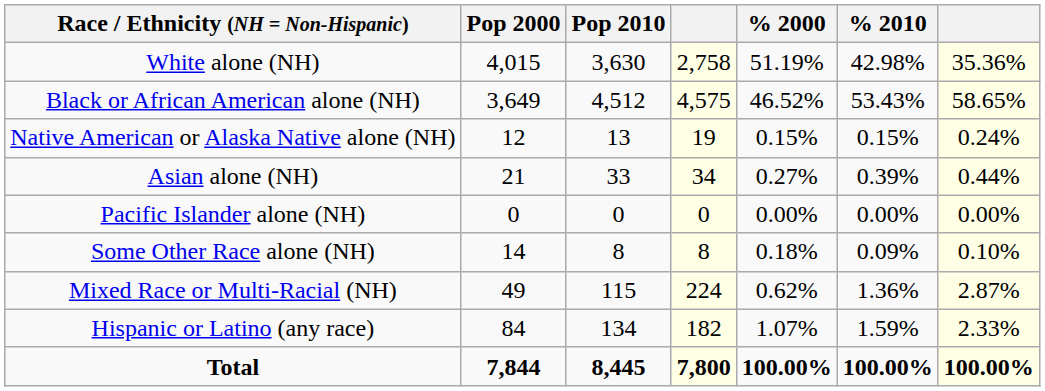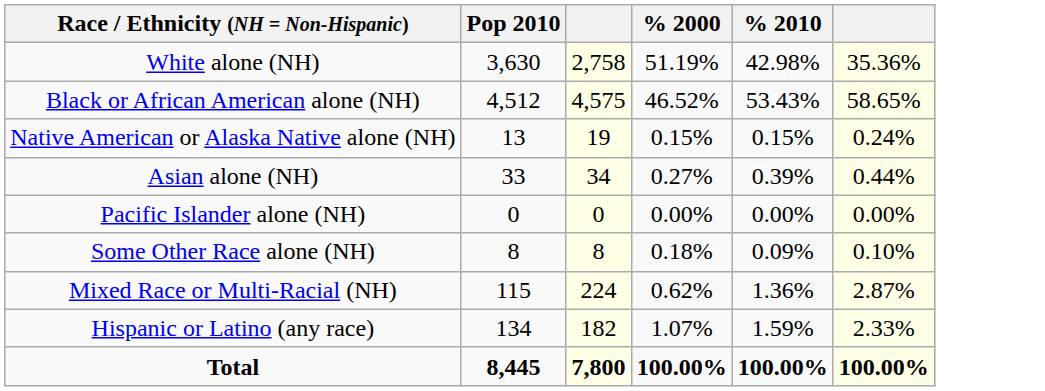- column: (514, 23)
